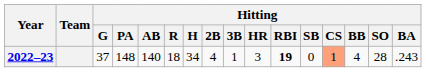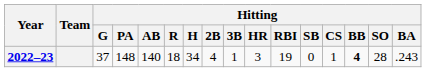(285, 56) bold -> (285, 56) normal
(334, 56) lightsalmon background -> (334, 56) no background
(357, 56) normal -> (357, 56) bold
